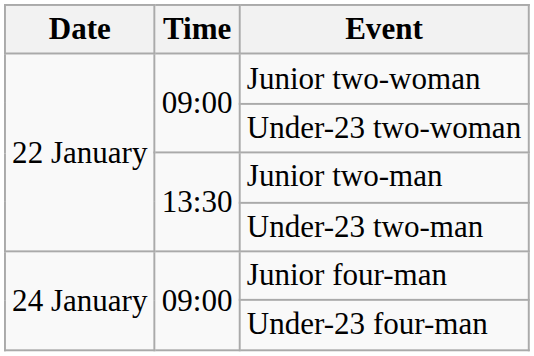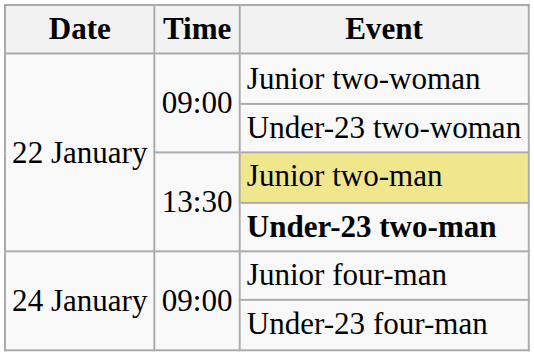(345, 176) no background -> (345, 176) khaki background
(365, 226) normal -> (372, 226) bold
